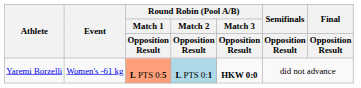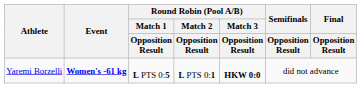(95, 71) normal -> (96, 71) bold
(148, 76) lightsalmon background -> (151, 76) no background
(194, 76) lightblue background -> (197, 76) no background
